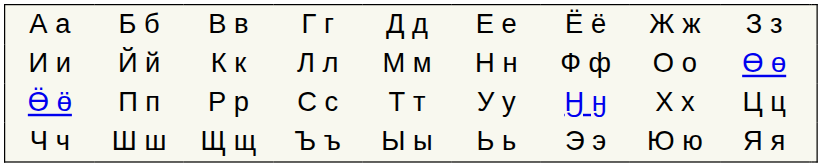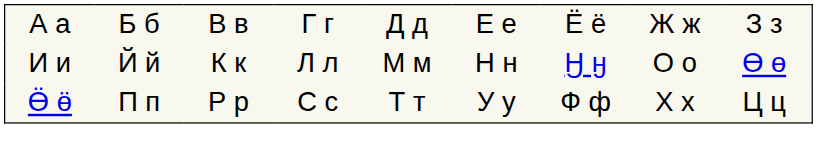(586, 63) Ф ф -> (586, 63) Ӈ ӈ
(586, 102) Ӈ ӈ -> (586, 102) Ф ф
- row: (50, 141)
